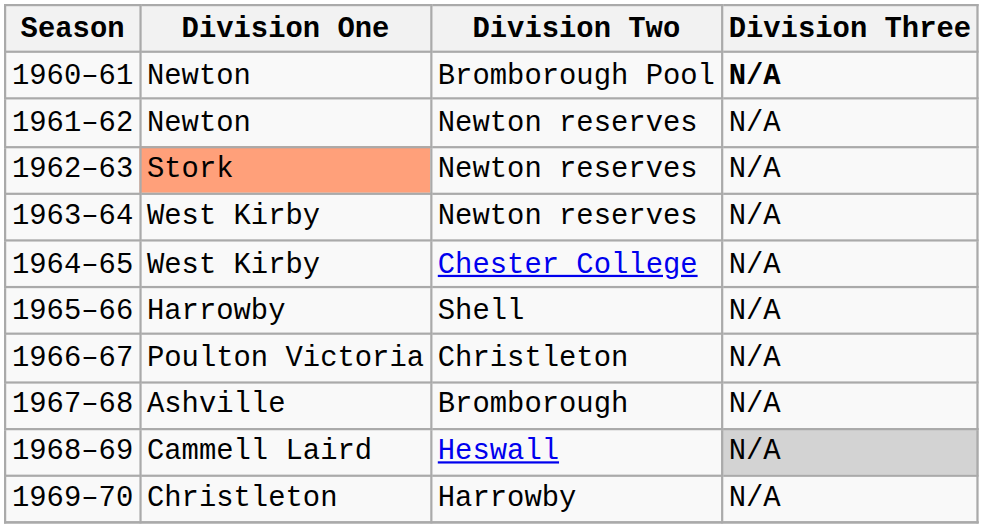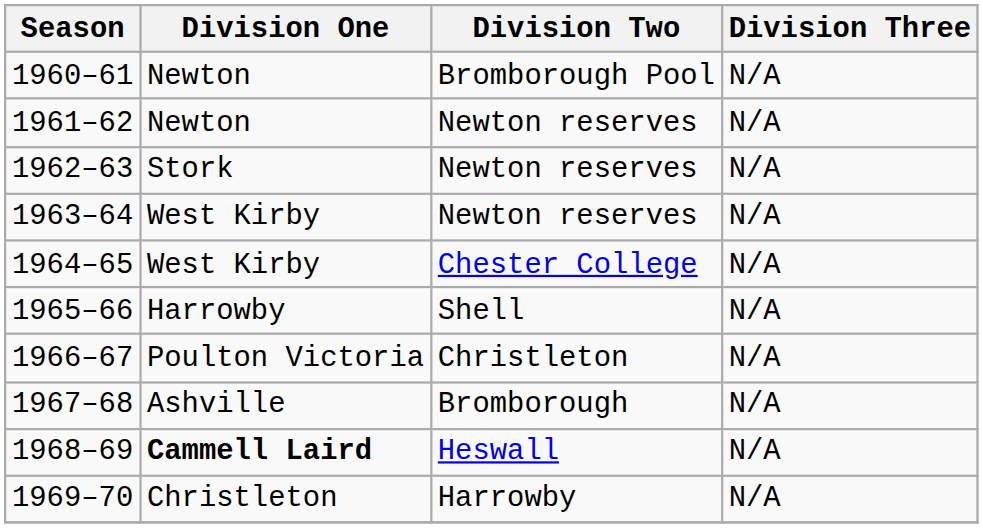(755, 76) bold -> (755, 76) normal
(190, 170) lightsalmon background -> (190, 170) no background
(260, 452) normal -> (260, 452) bold
(755, 452) lightgrey background -> (755, 452) no background
